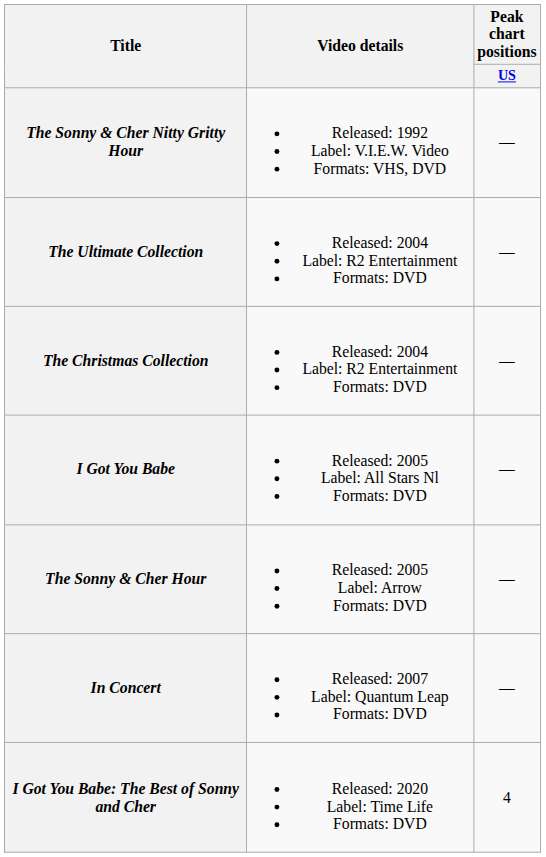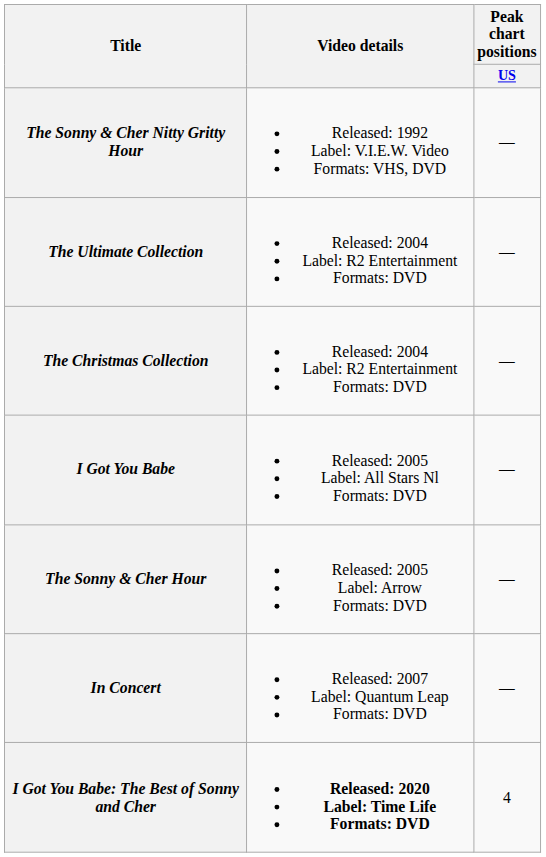(360, 806) normal -> (360, 806) bold
